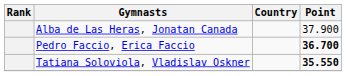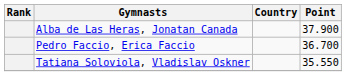(320, 46) bold -> (320, 46) normal
(320, 62) bold -> (320, 62) normal
